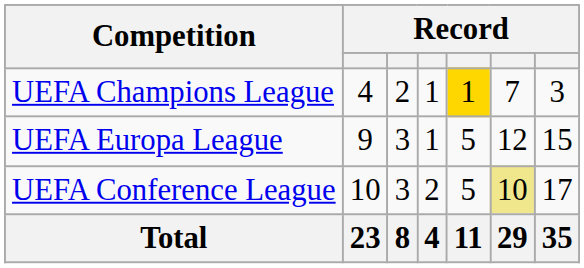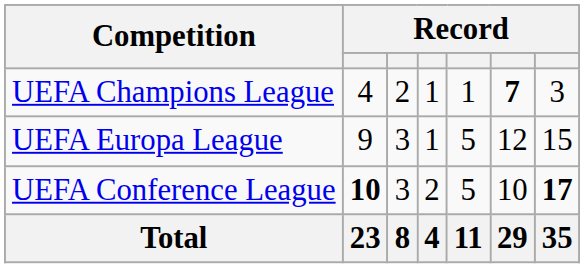(468, 91) gold background -> (468, 91) no background
(512, 91) normal -> (512, 91) bold
(365, 189) normal -> (365, 189) bold
(512, 189) khaki background -> (512, 189) no background
(557, 189) normal -> (557, 189) bold
